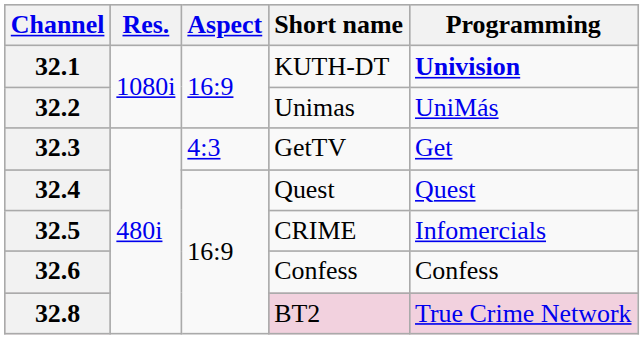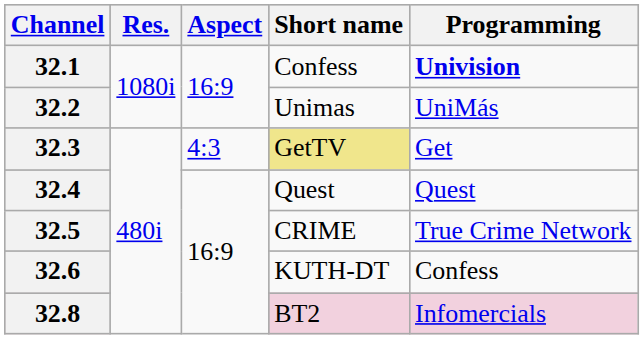(332, 66) KUTH-DT -> (316, 66) Confess
(310, 148) no background -> (310, 148) khaki background
(481, 230) Infomercials -> (523, 230) True Crime Network
(316, 271) Confess -> (332, 271) KUTH-DT
(523, 312) True Crime Network -> (481, 312) Infomercials
